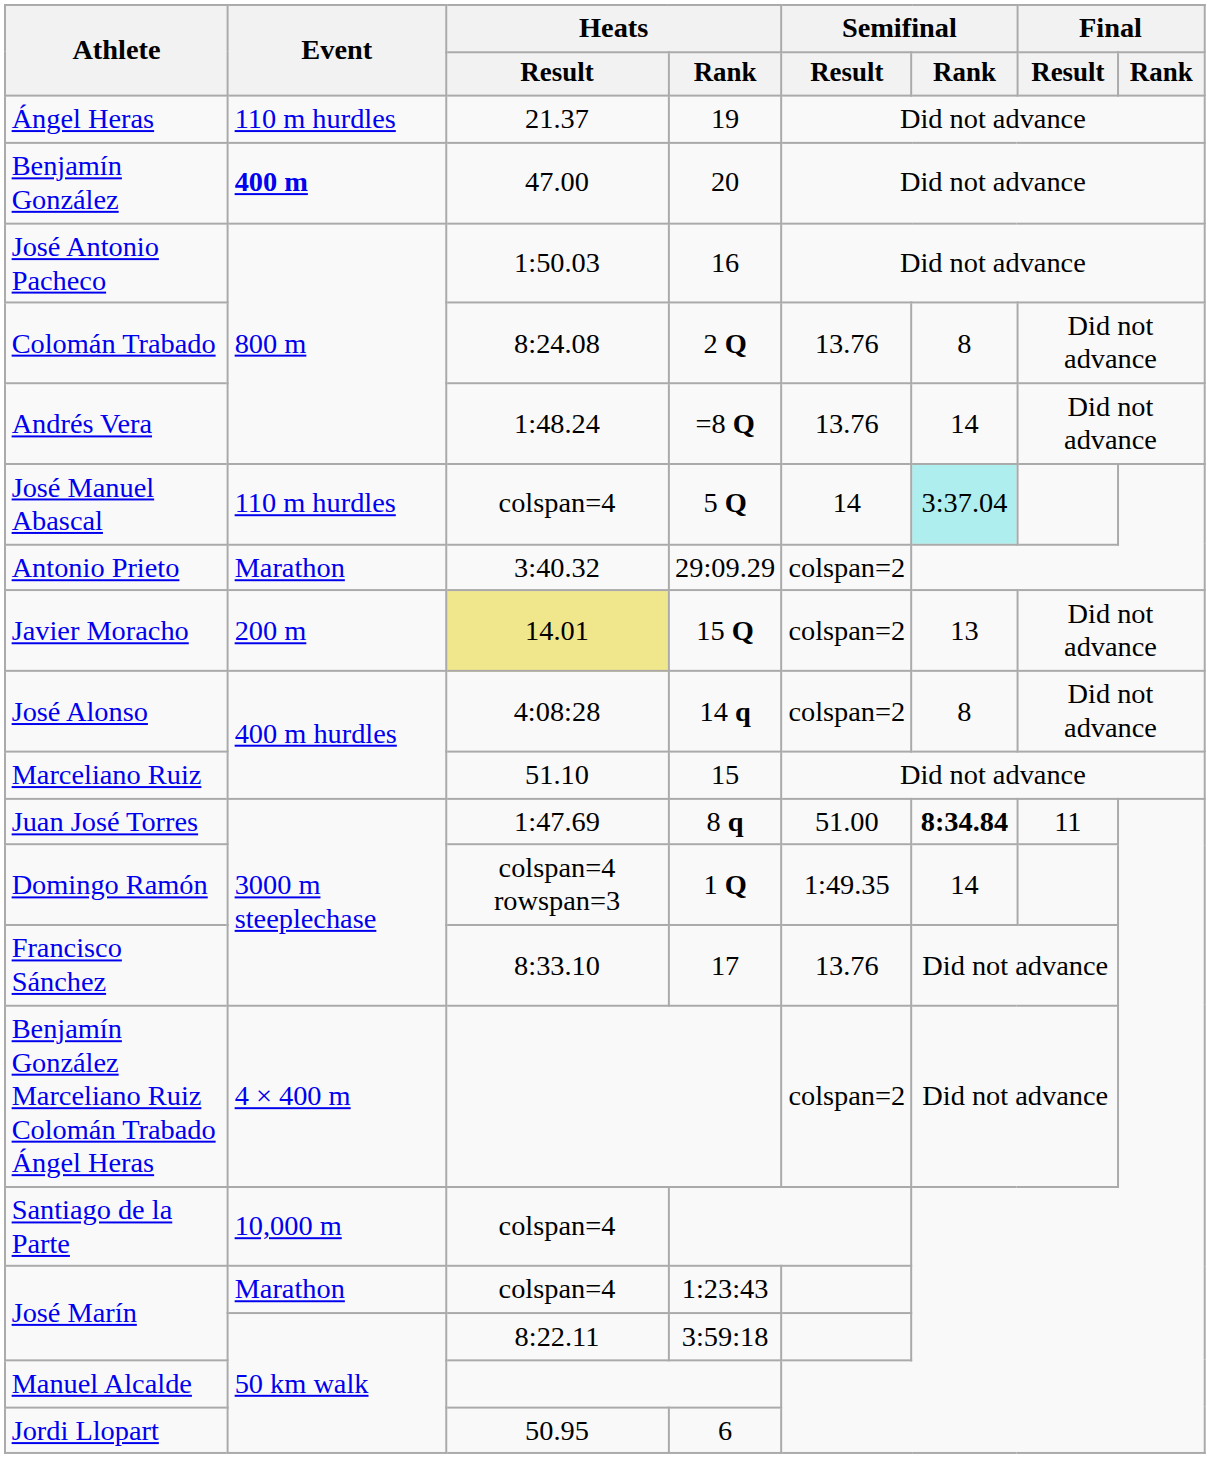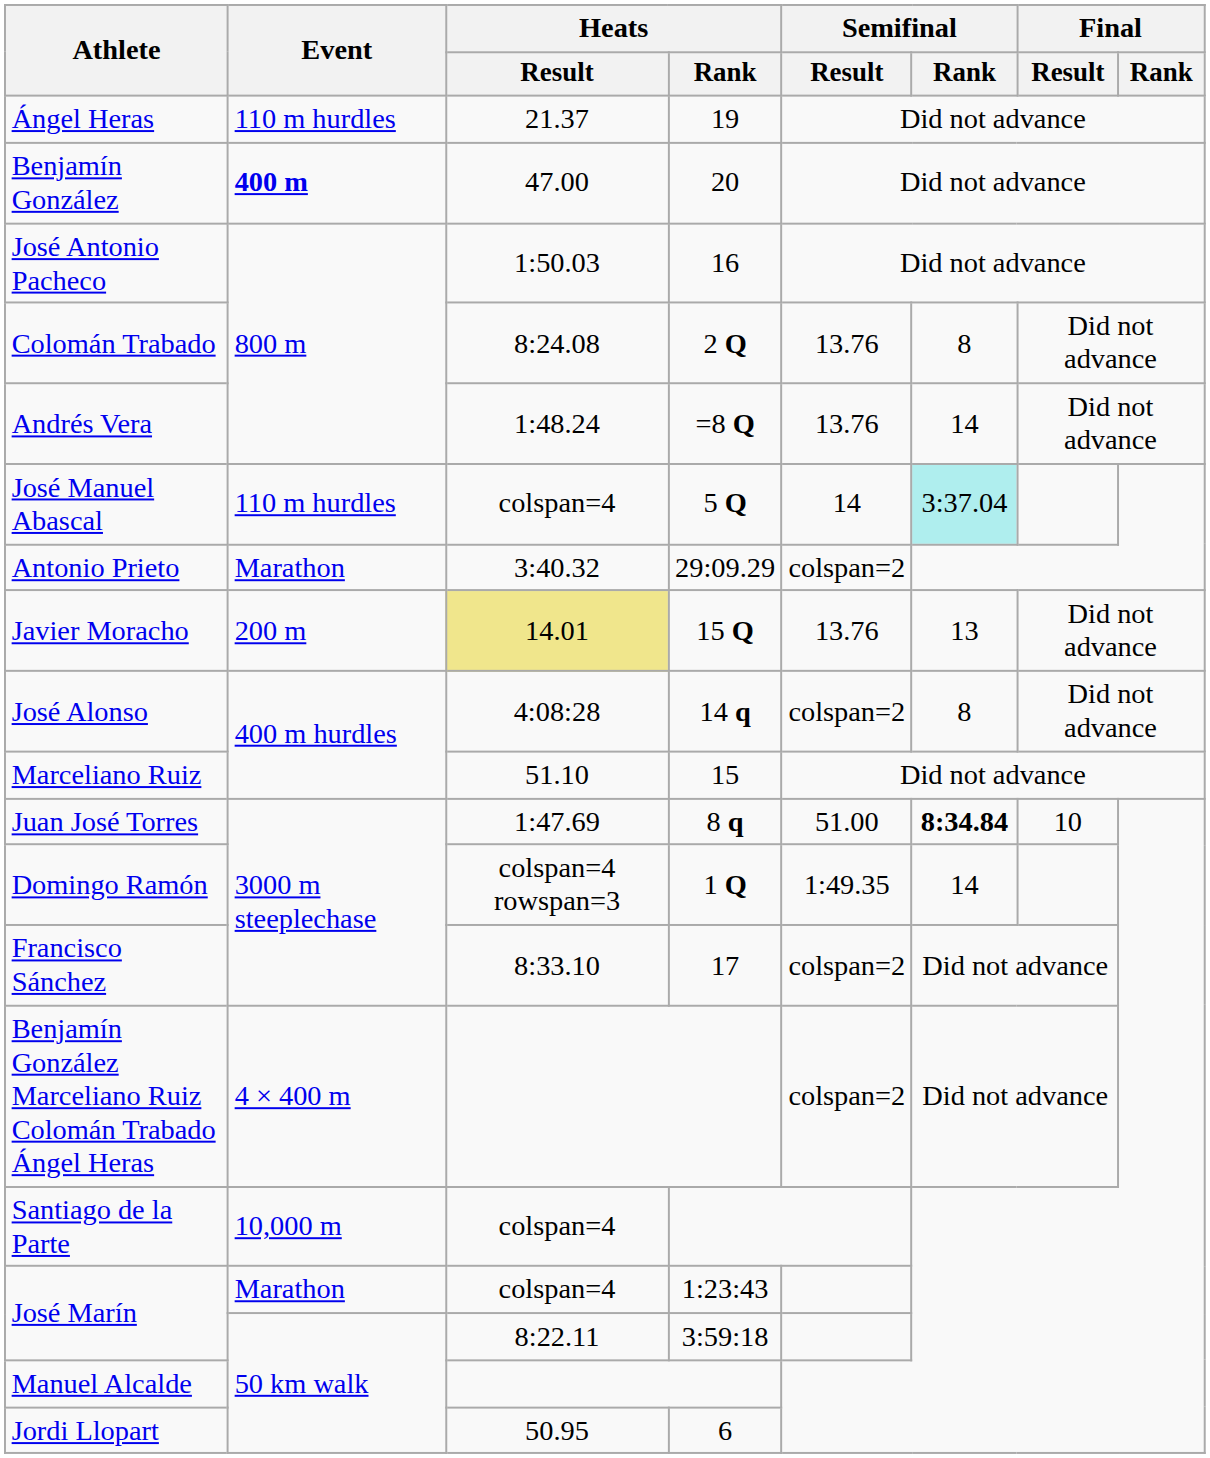(847, 631) colspan=2 -> (847, 631) 13.76
(1068, 821) 11 -> (1068, 821) 10
(847, 965) 13.76 -> (847, 965) colspan=2
